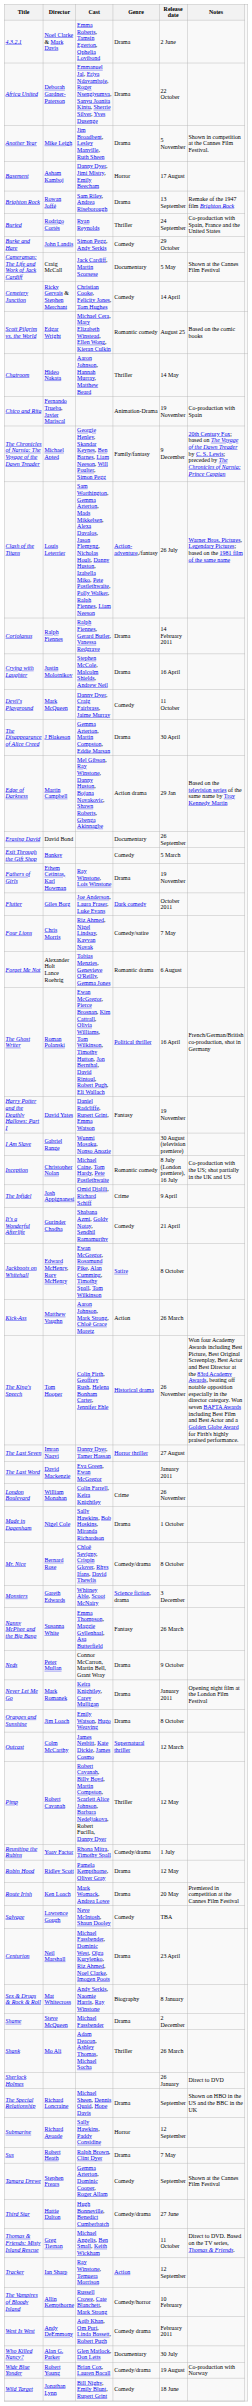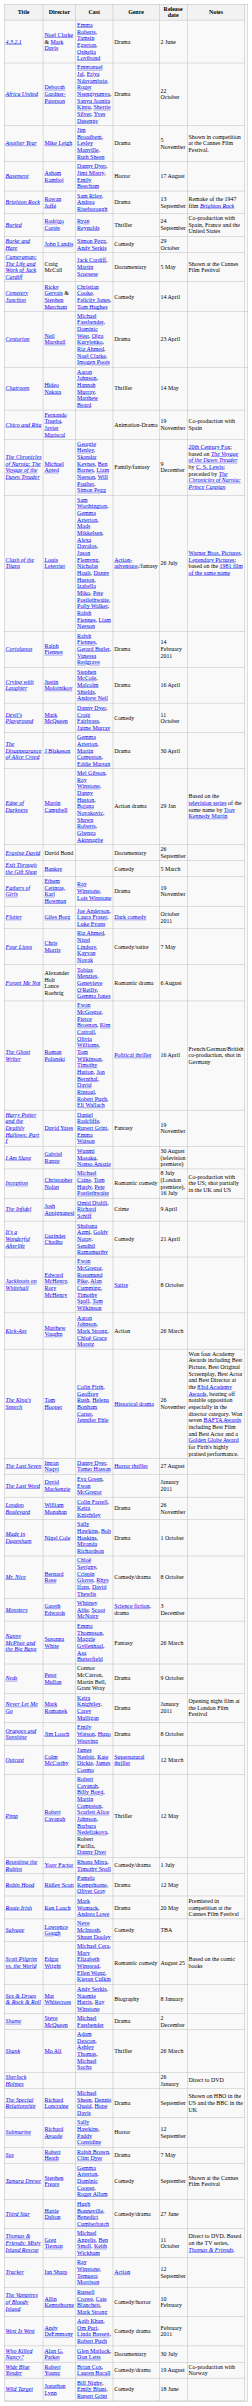rows swapped: (18, 1956) <-> (21, 332)
(122, 1495) Crime -> (122, 1508) Drama
